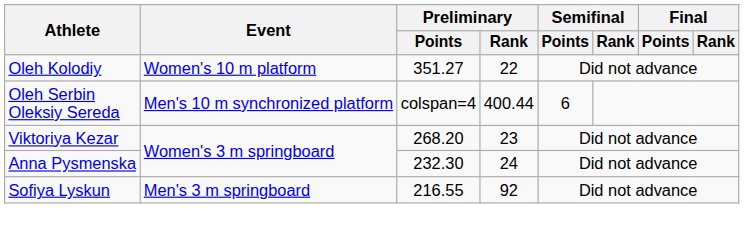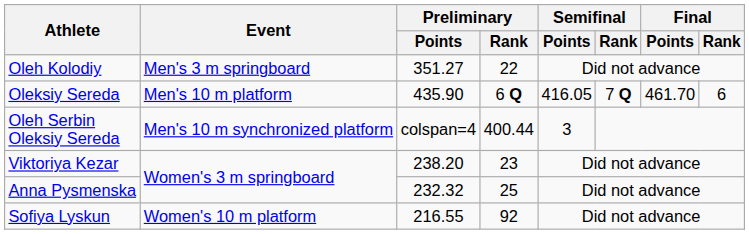(230, 68) Women's 10 m platform -> (227, 68) Men's 3 m springboard
+ row: (64, 94)
(565, 103) 6 -> (567, 129) 3
(438, 138) 268.20 -> (438, 164) 238.20
(438, 164) 232.30 -> (438, 190) 232.32
(509, 164) 24 -> (509, 190) 25
(227, 190) Men's 3 m springboard -> (230, 216) Women's 10 m platform
